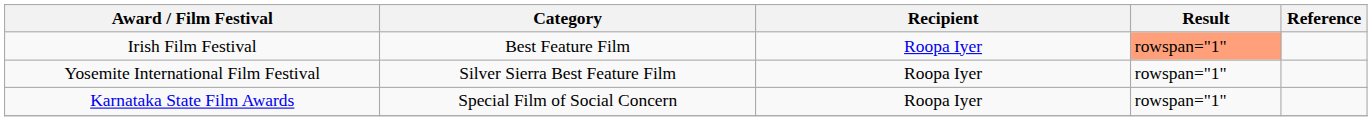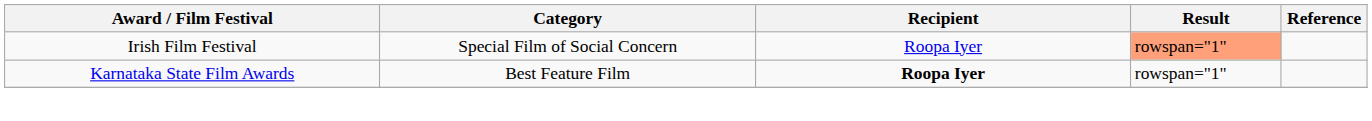(568, 45) Best Feature Film -> (568, 45) Special Film of Social Concern
- row: (192, 73)
(568, 101) Special Film of Social Concern -> (568, 73) Best Feature Film
(943, 101) normal -> (943, 73) bold
